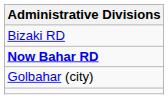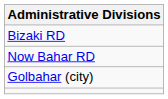(53, 56) bold -> (51, 56) normal
